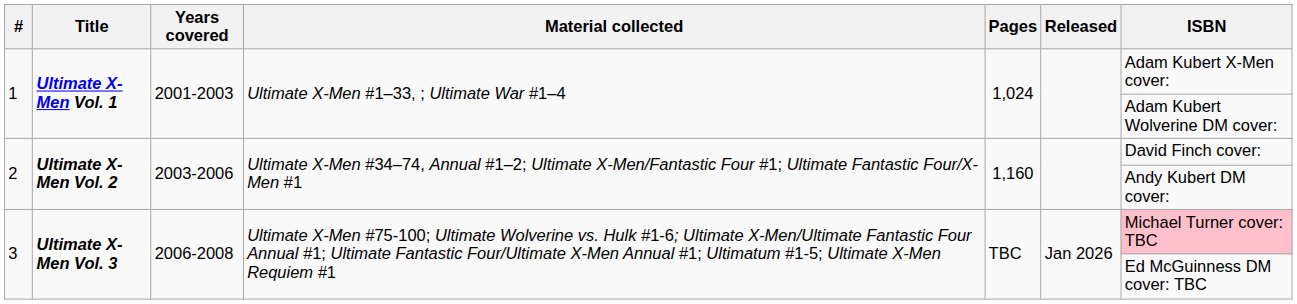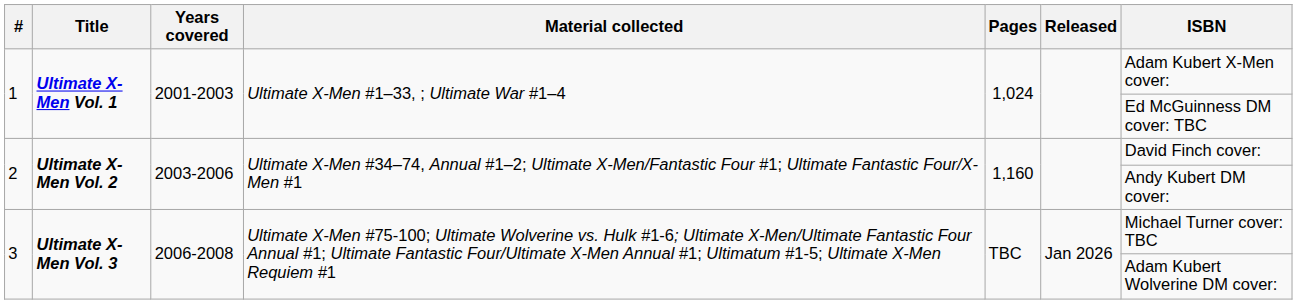(1201, 116) Adam Kubert Wolverine DM cover: -> (1198, 116) Ed McGuinness DM cover: TBC
(1204, 231) pink background -> (1204, 231) no background
(1198, 276) Ed McGuinness DM cover: TBC -> (1201, 276) Adam Kubert Wolverine DM cover:
